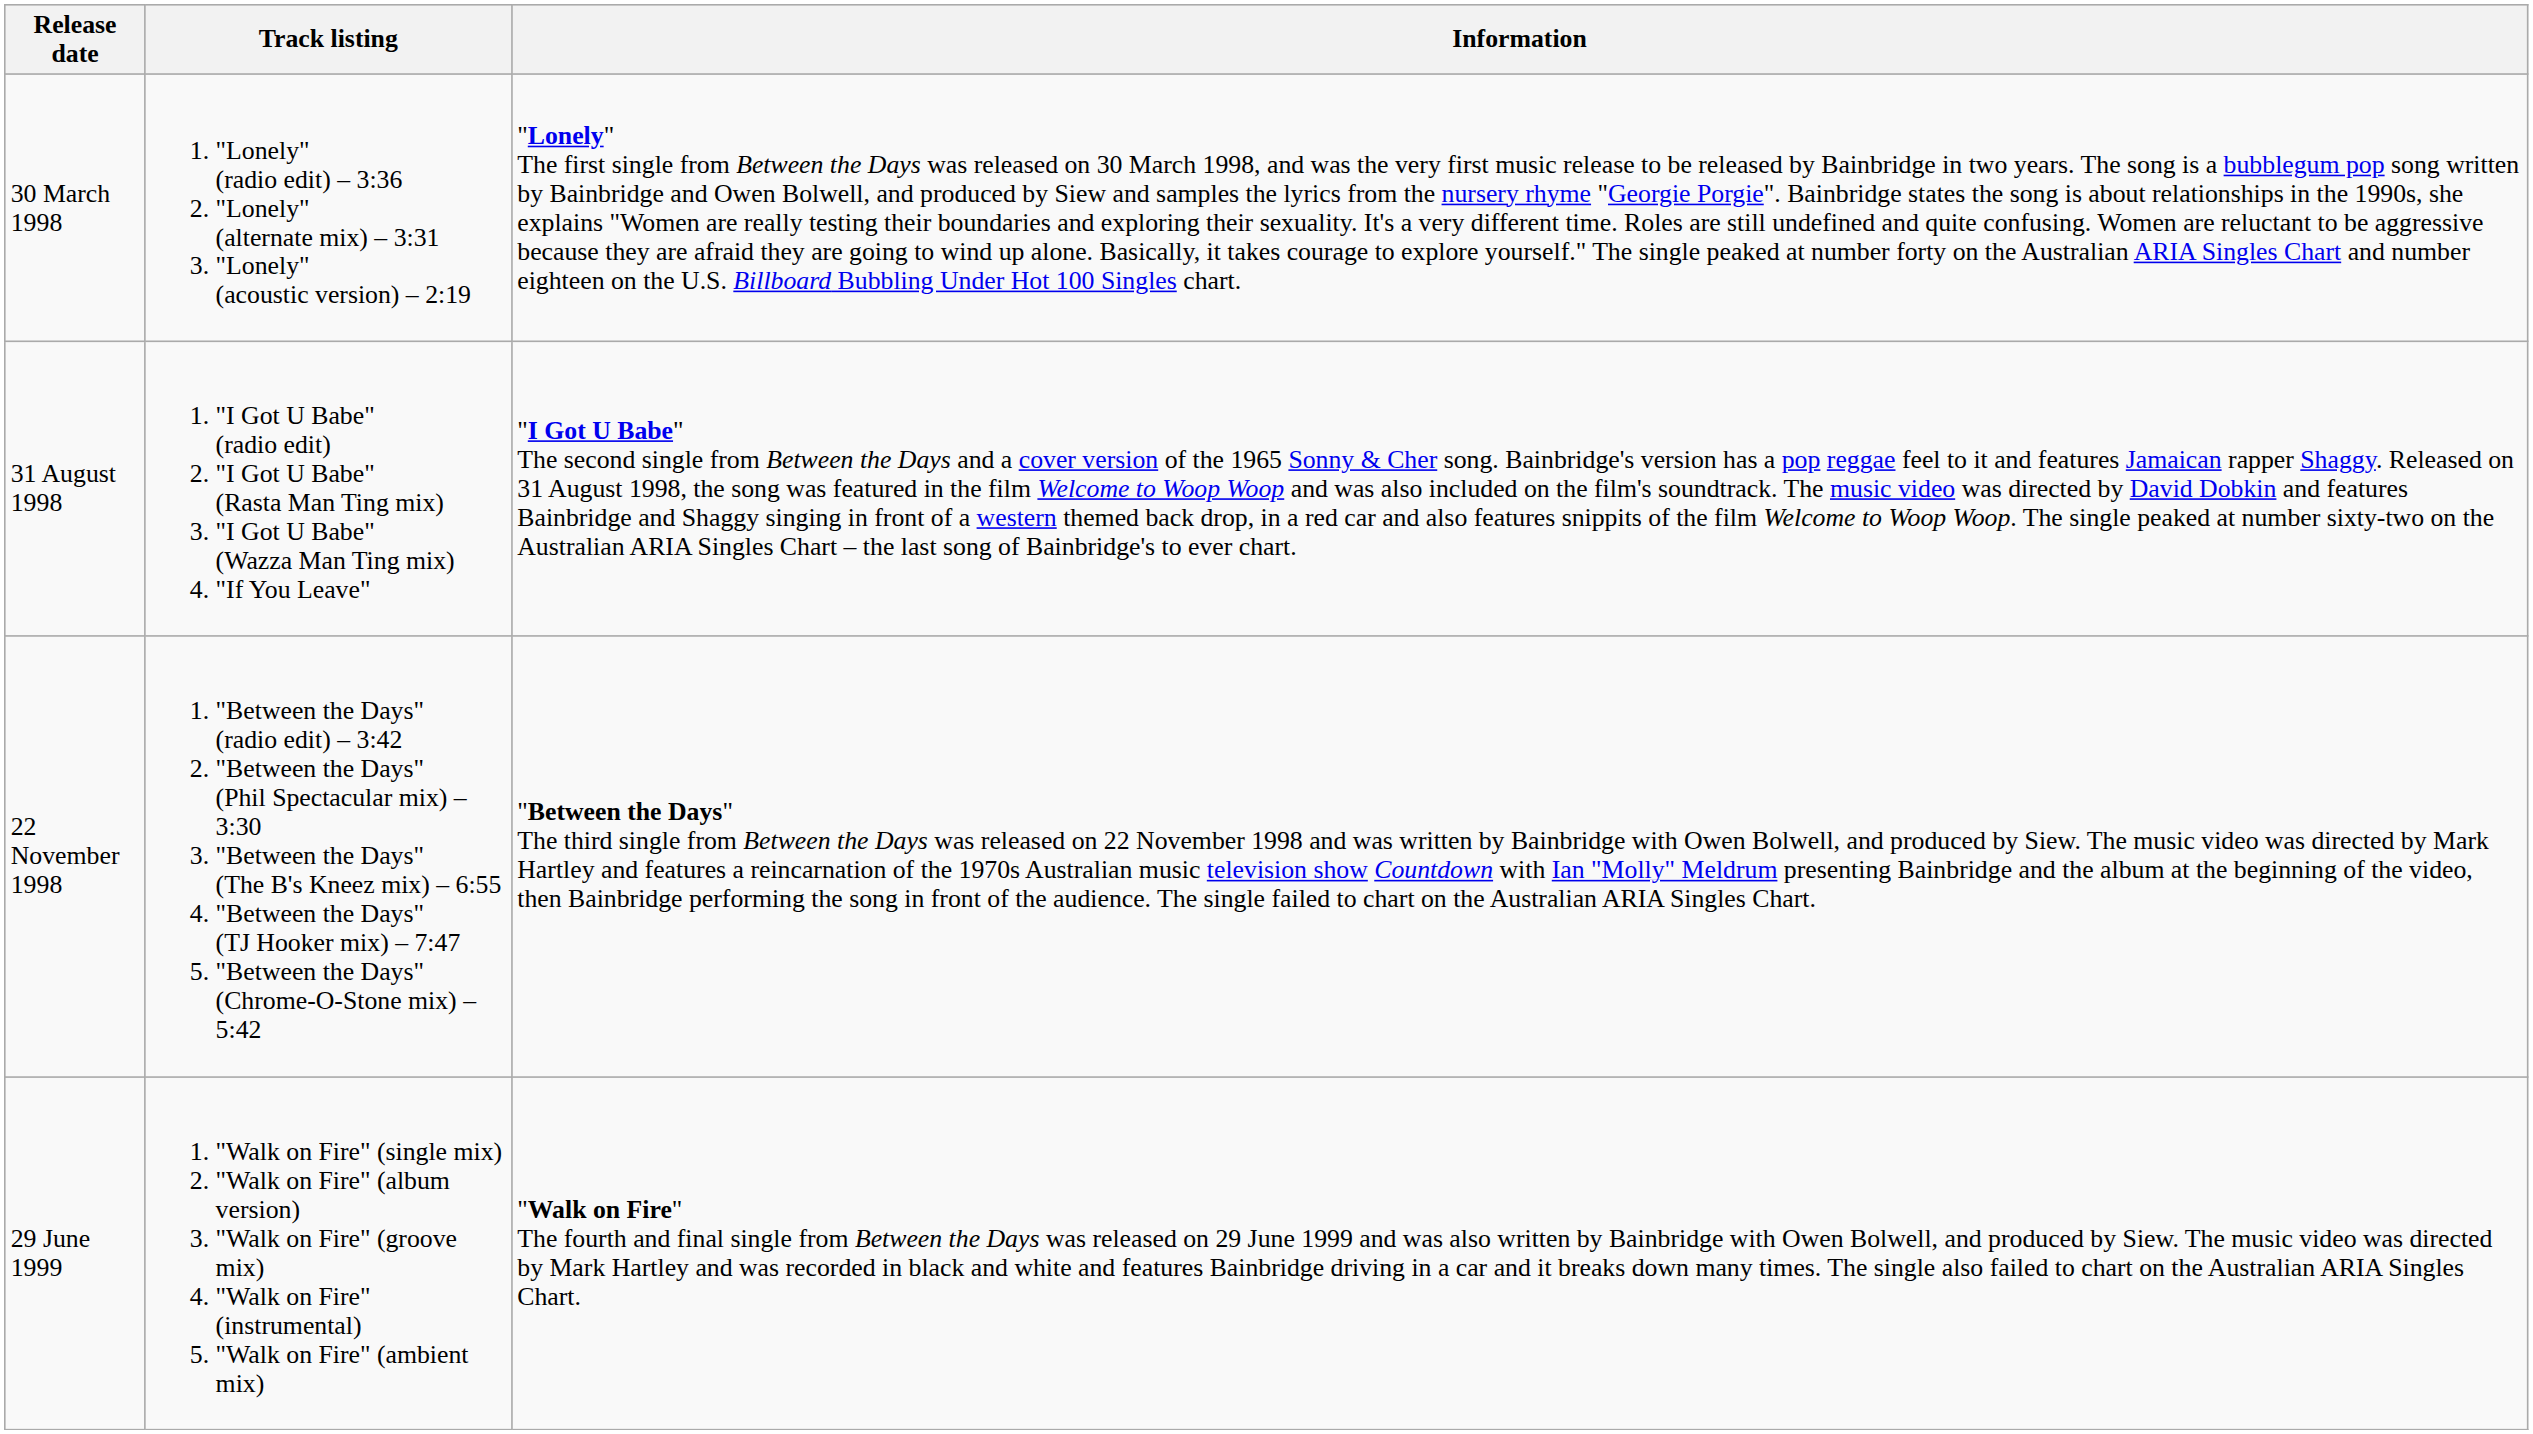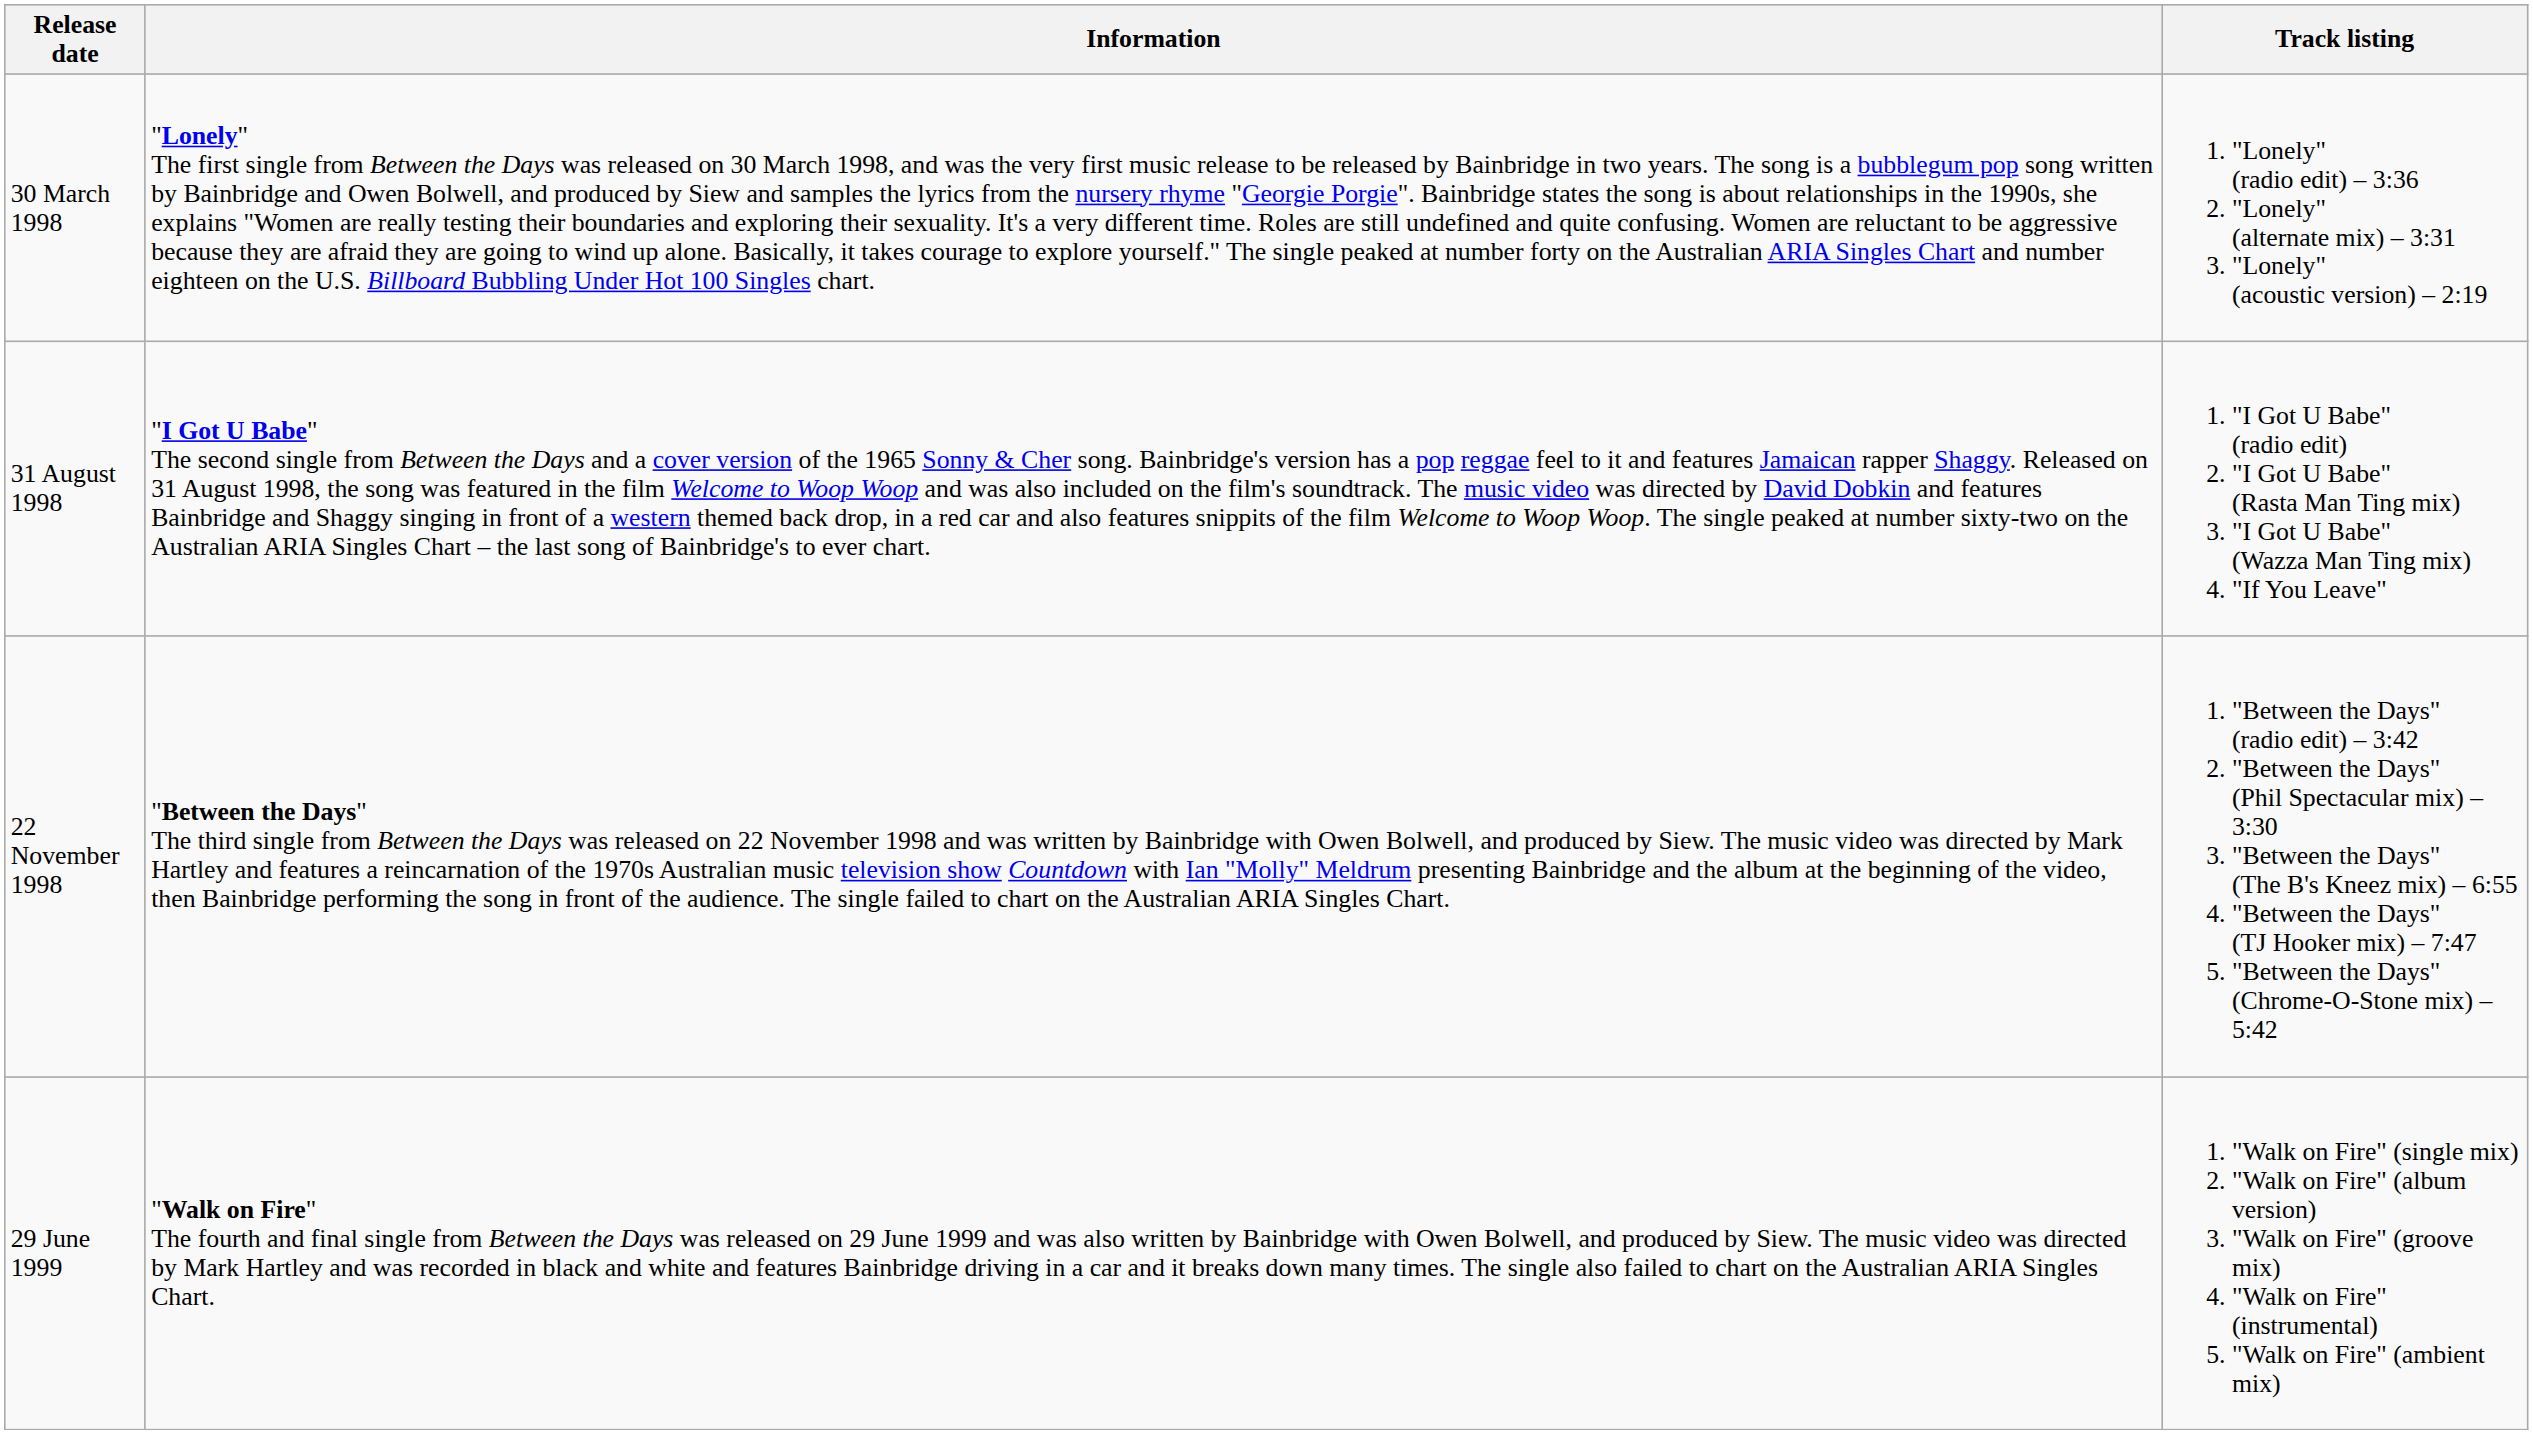columns swapped: (1519, 39) <-> (328, 39)
